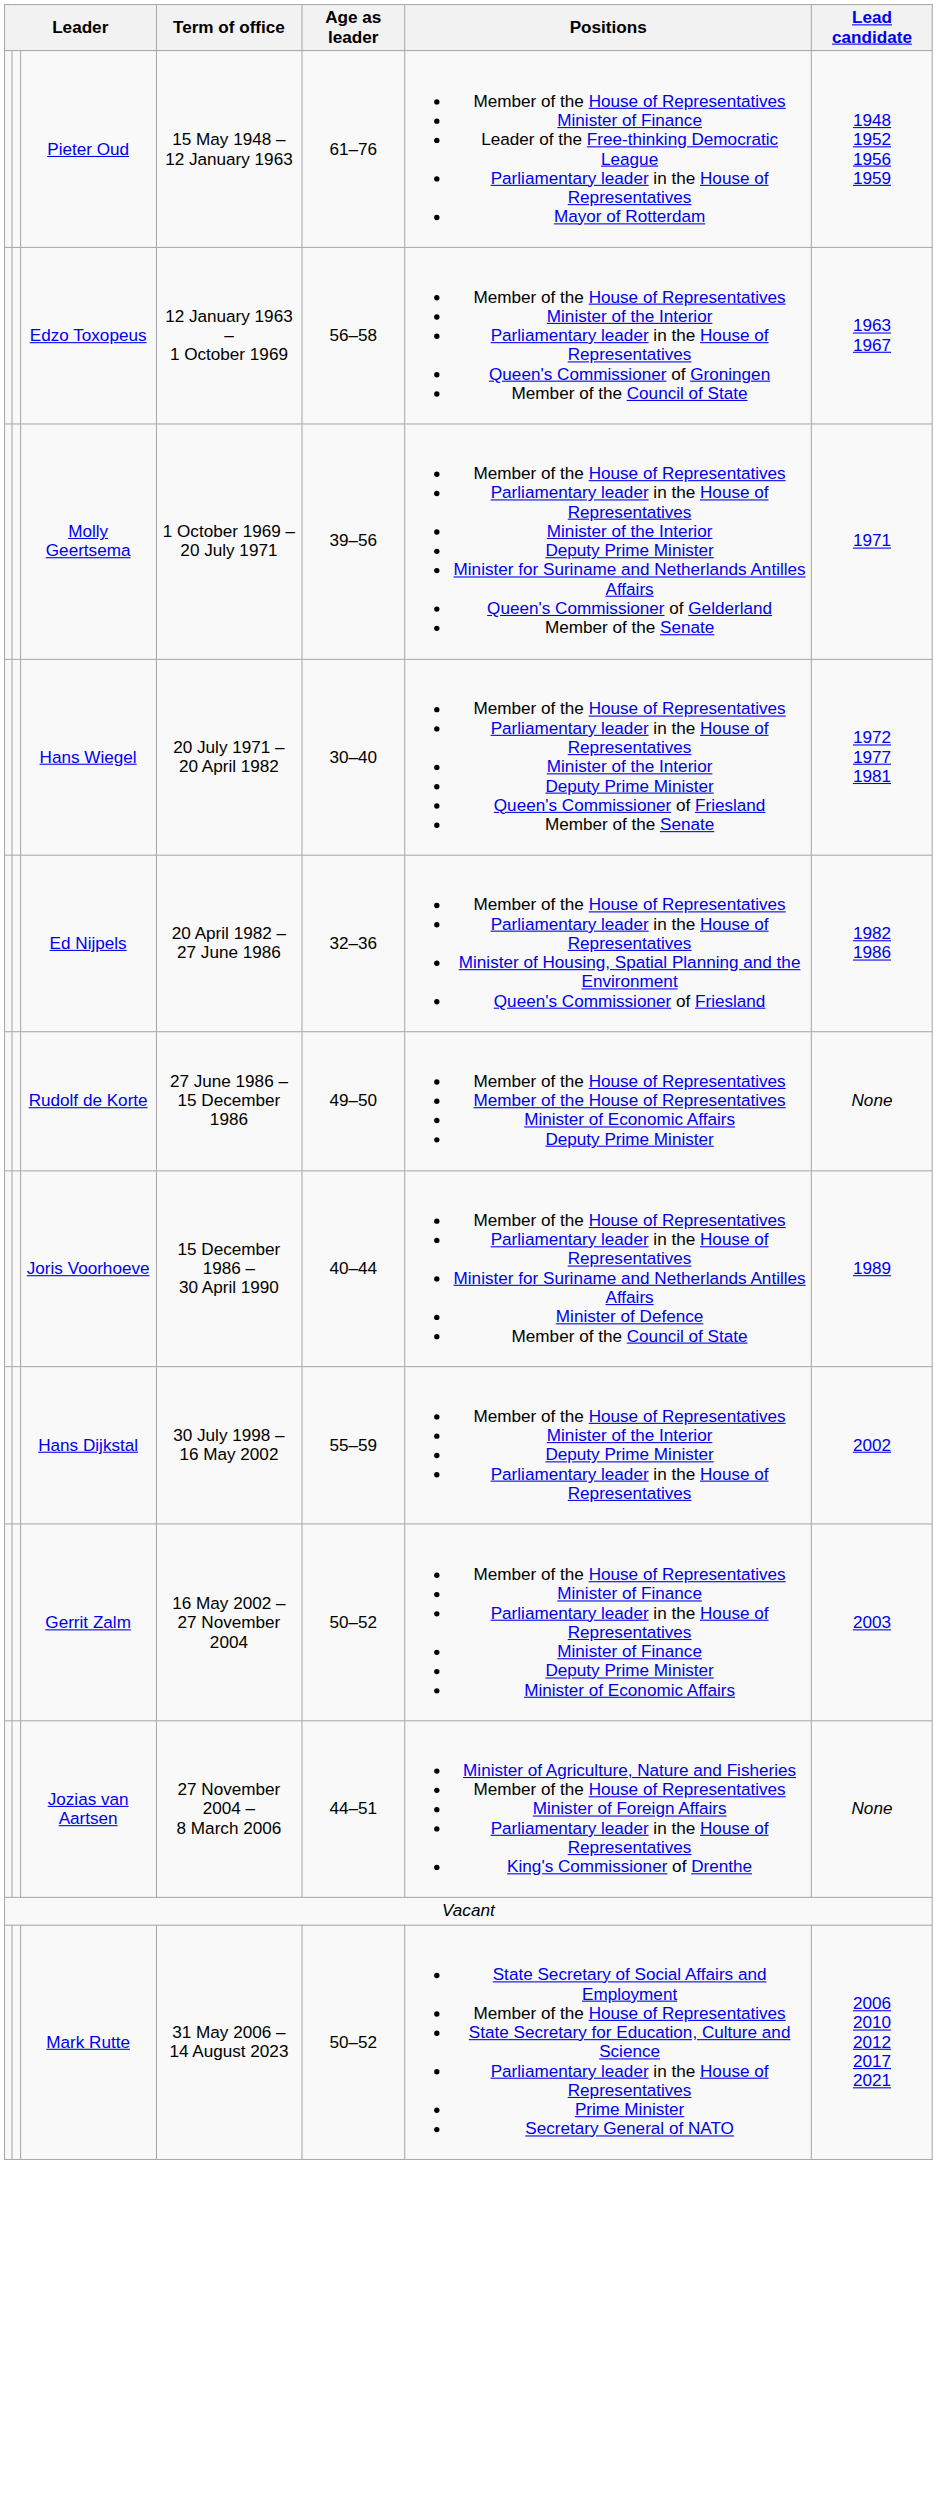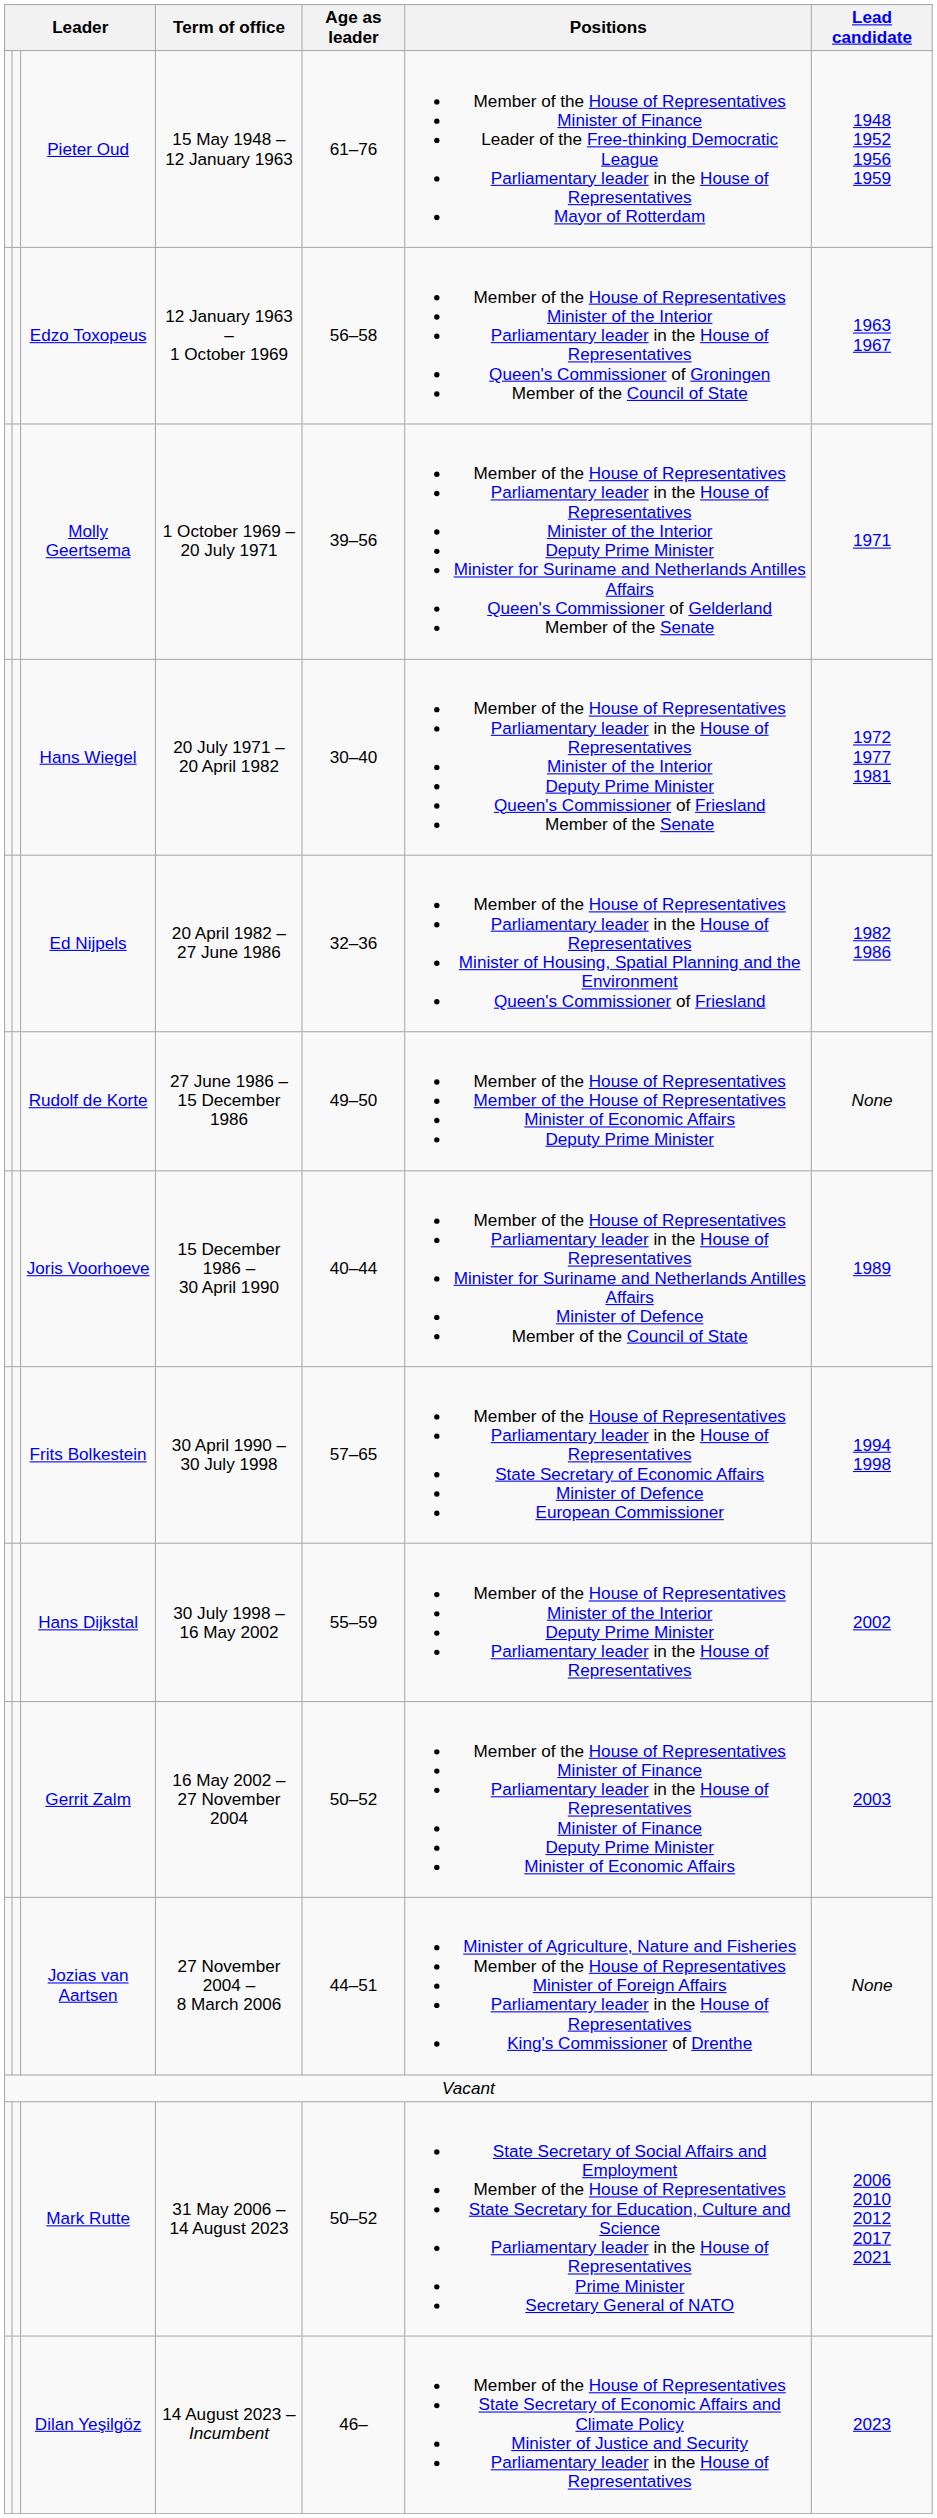+ row: (88, 1455)
+ row: (88, 2424)
